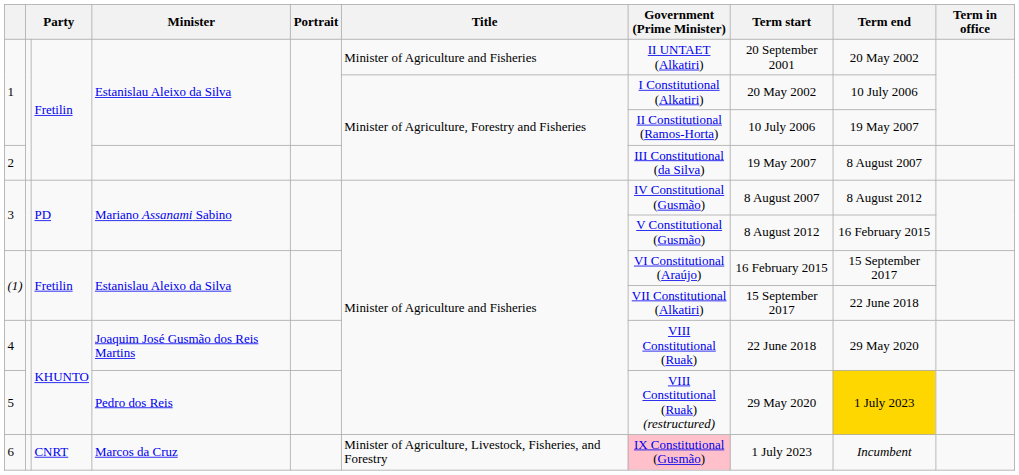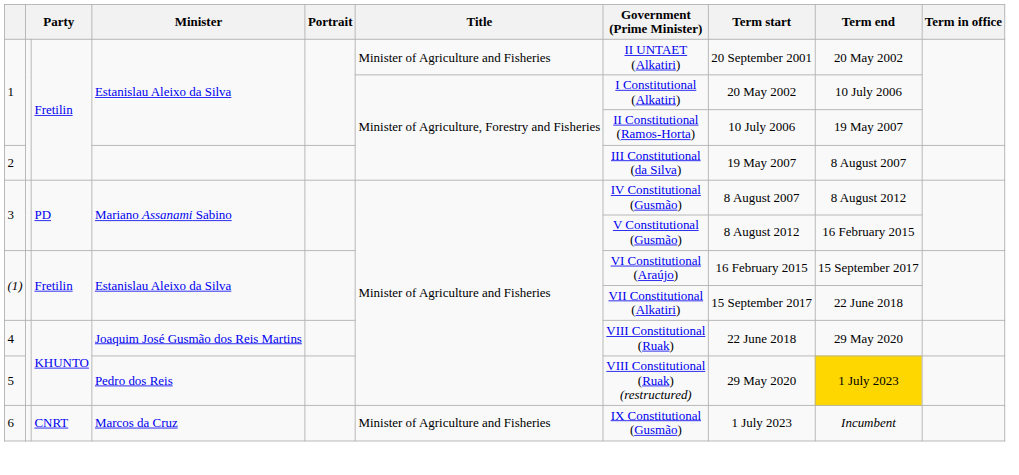(472, 452) Minister of Agriculture, Livestock, Fisheries, and Forestry -> (455, 423) Minister of Agriculture and Fisheries
(679, 452) pink background -> (656, 423) no background
